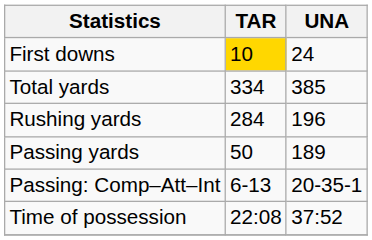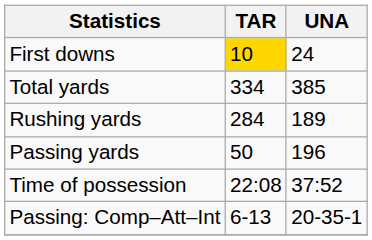(308, 119) 196 -> (308, 119) 189
(308, 152) 189 -> (308, 152) 196
rows swapped: (115, 185) <-> (98, 217)
